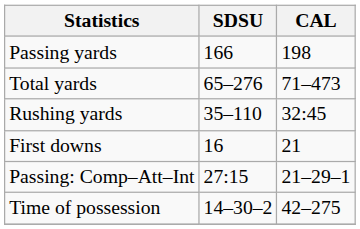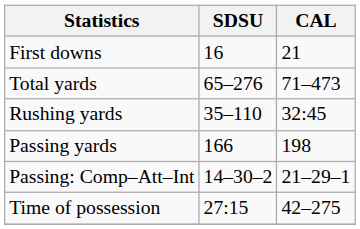rows swapped: (55, 145) <-> (63, 51)
(226, 176) 27:15 -> (238, 176) 14–30–2
(238, 208) 14–30–2 -> (226, 208) 27:15
